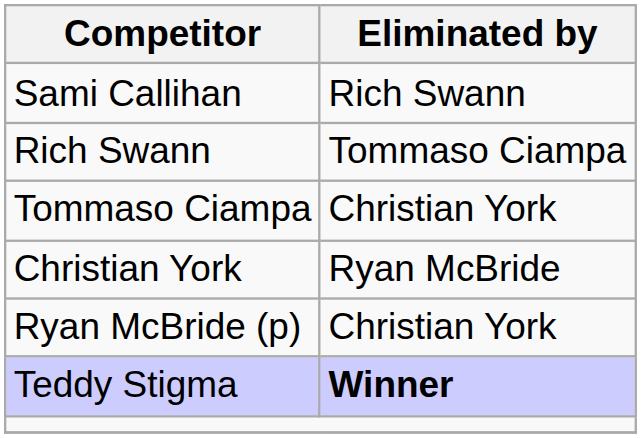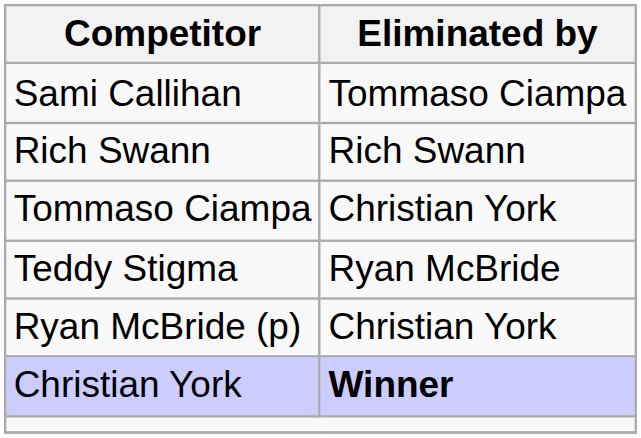(427, 92) Rich Swann -> (477, 92) Tommaso Ciampa
(477, 151) Tommaso Ciampa -> (427, 151) Rich Swann
(128, 268) Christian York -> (126, 268) Teddy Stigma
(126, 385) Teddy Stigma -> (128, 385) Christian York
